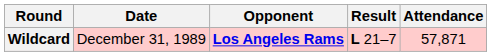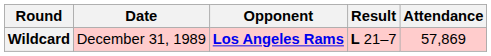(443, 39) 57,871 -> (443, 39) 57,869
